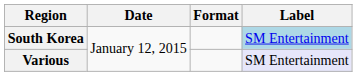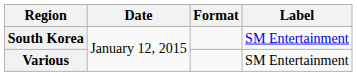(297, 37) lightblue background -> (297, 37) no background
(297, 60) lavender background -> (297, 60) no background
